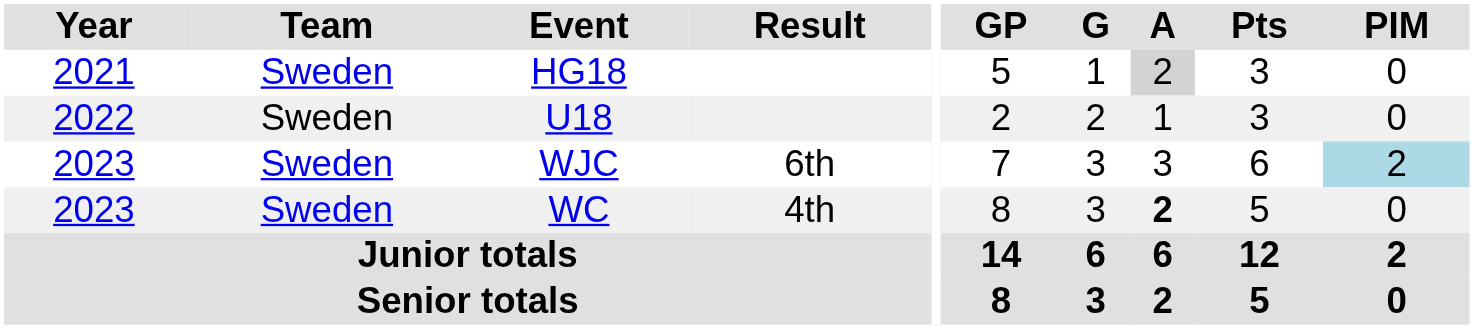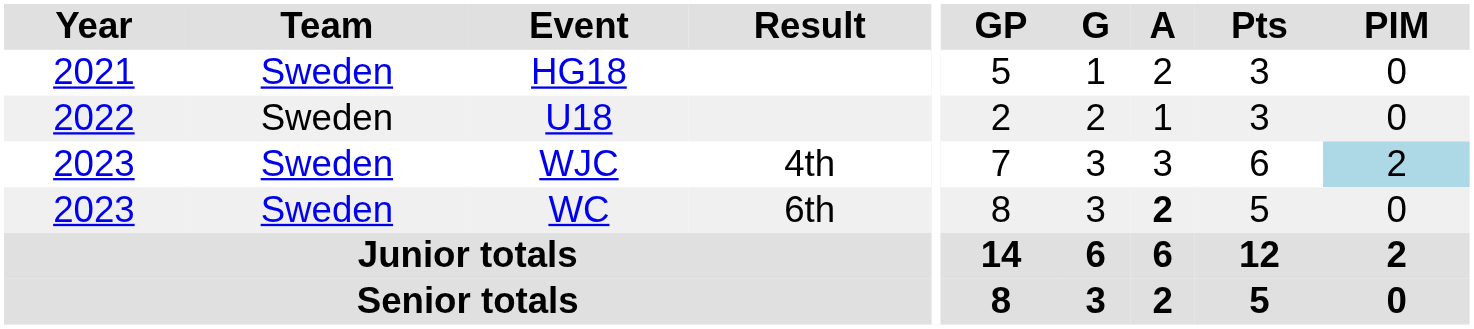(1163, 72) lightgrey background -> (1163, 72) no background
(810, 163) 6th -> (810, 163) 4th
(810, 209) 4th -> (810, 209) 6th
